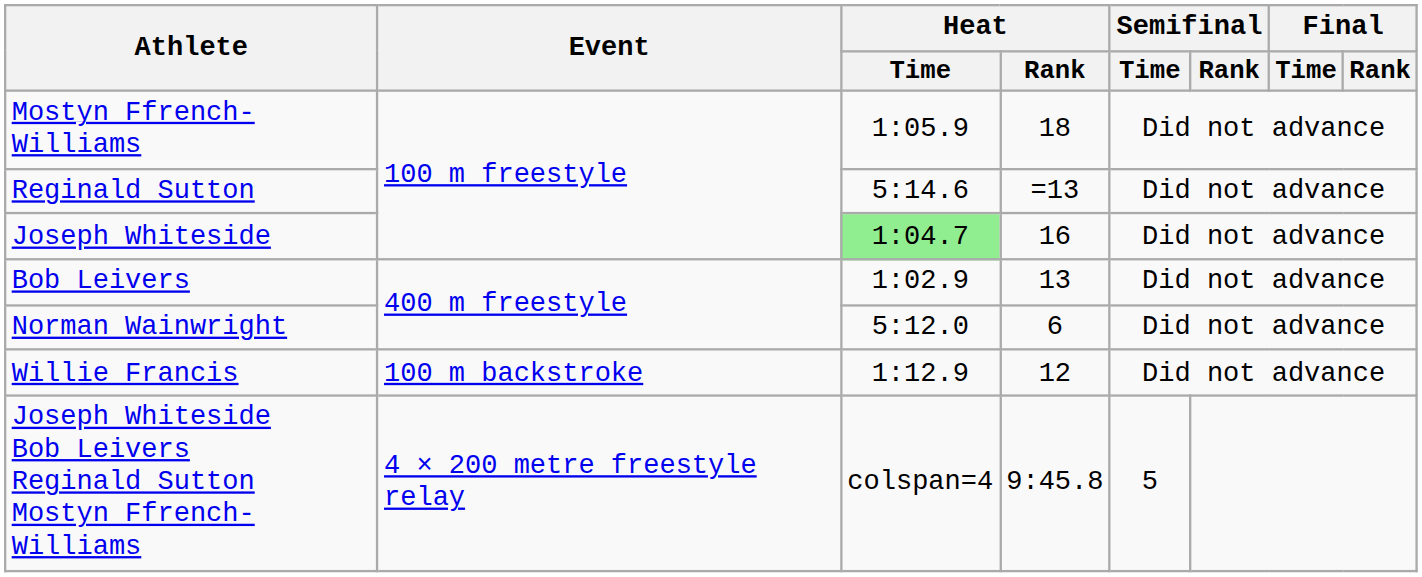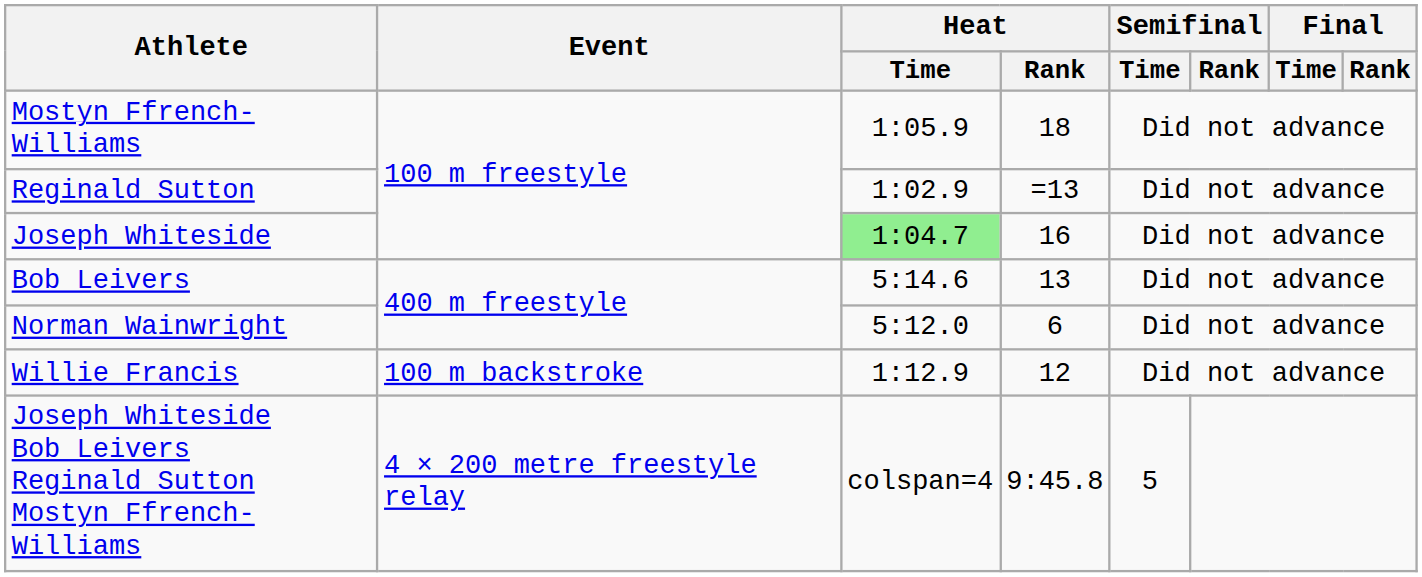(920, 191) 5:14.6 -> (920, 191) 1:02.9
(920, 282) 1:02.9 -> (920, 282) 5:14.6
